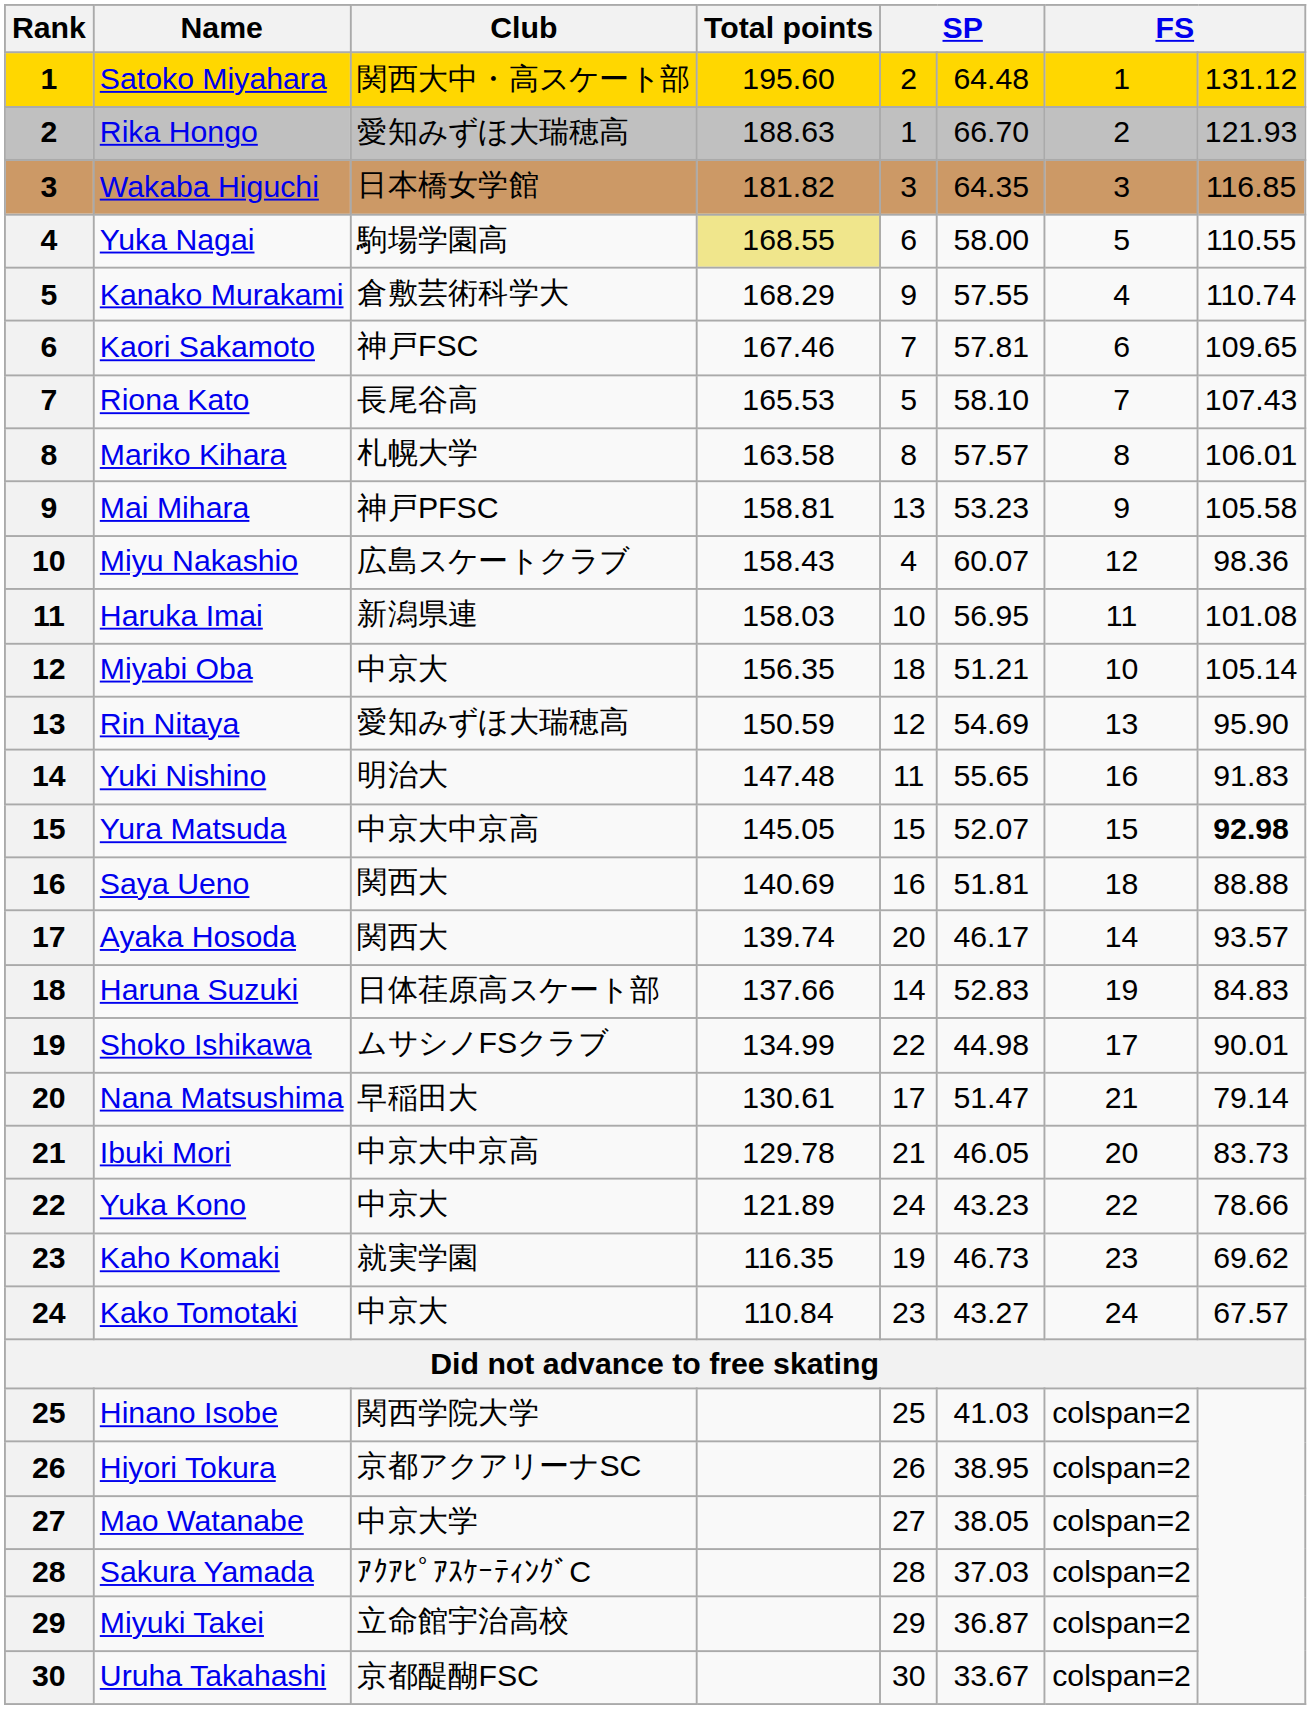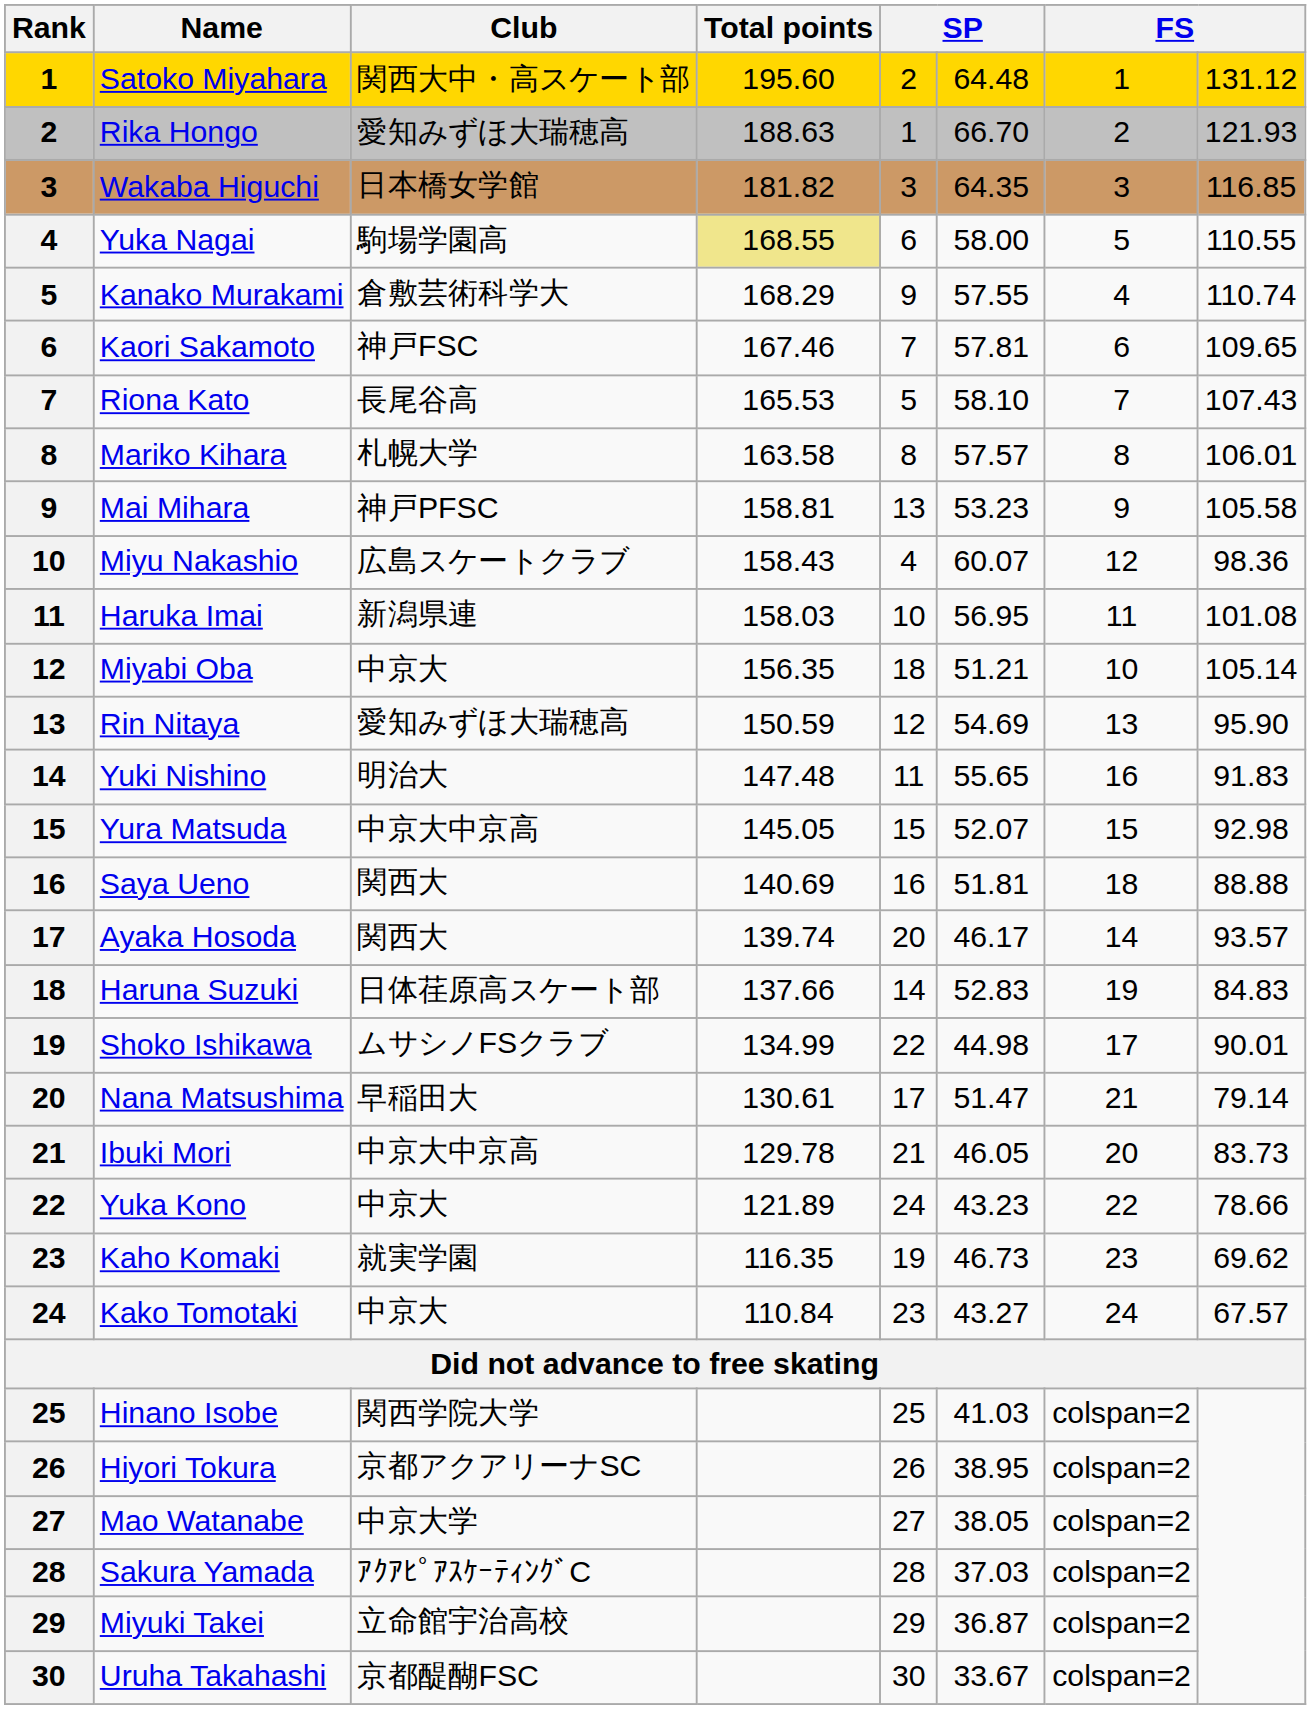(1251, 830) bold -> (1251, 830) normal
